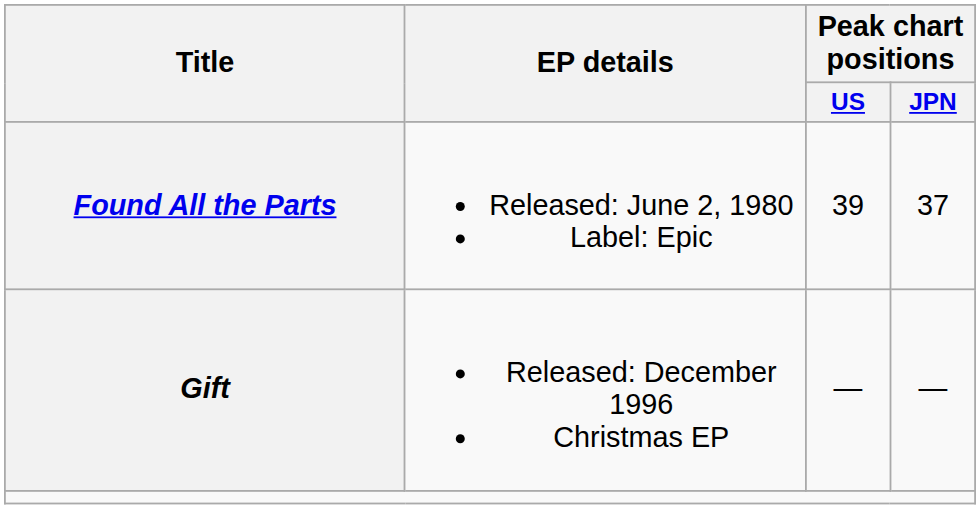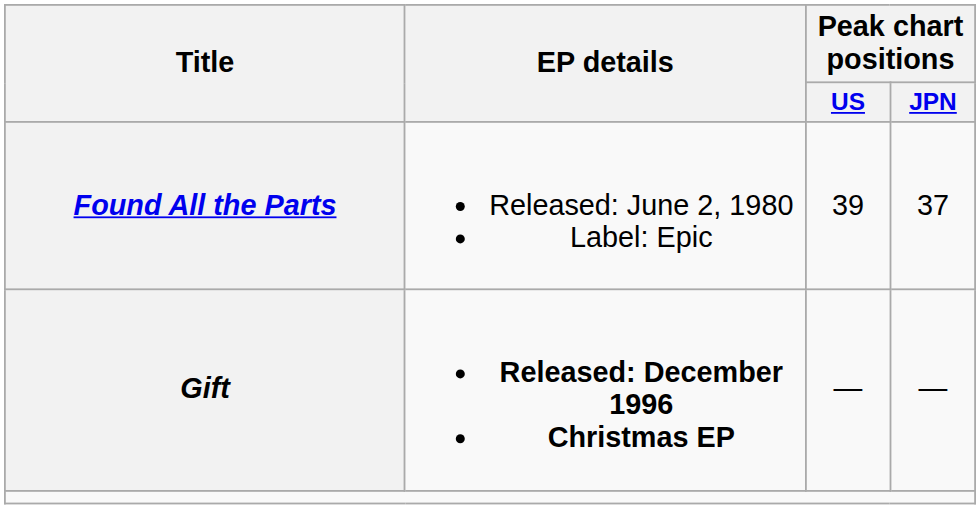(605, 406) normal -> (605, 406) bold
